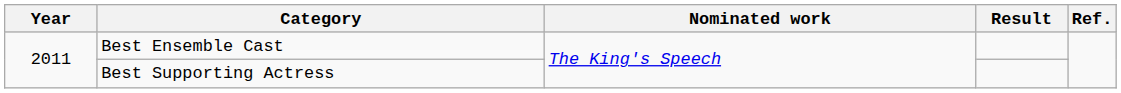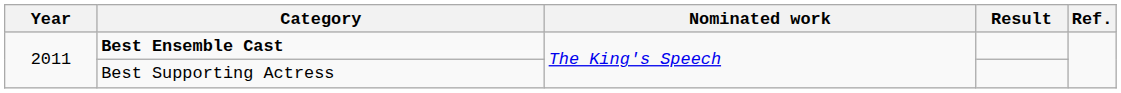(192, 46) normal -> (192, 46) bold
